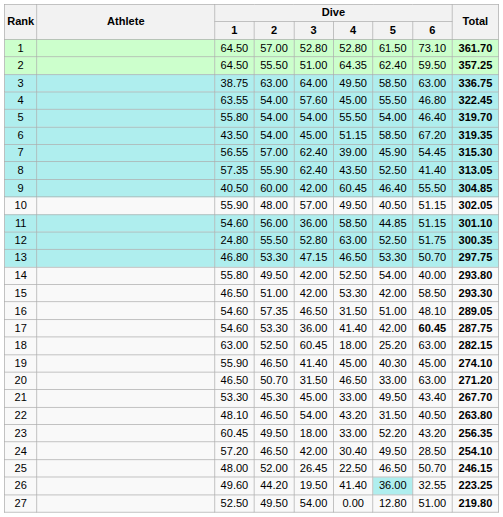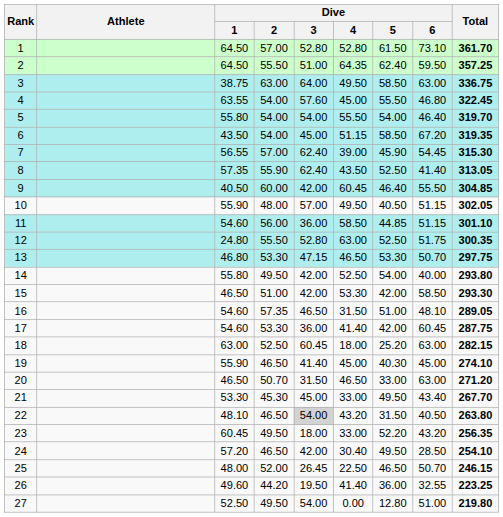(432, 328) bold -> (432, 328) normal
(314, 415) no background -> (314, 415) lightgrey background
(393, 485) paleturquoise background -> (393, 485) no background
